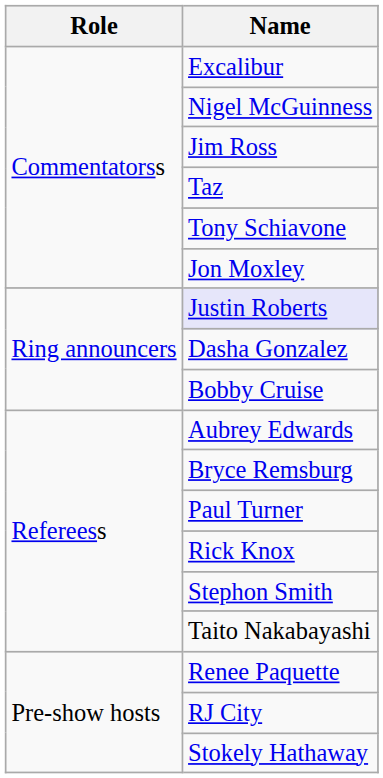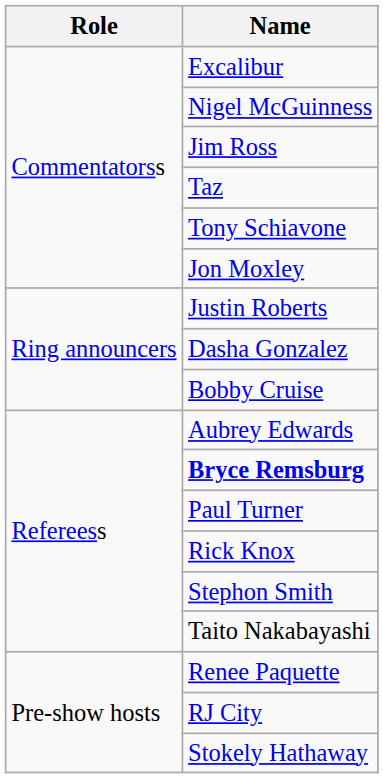(258, 308) lavender background -> (258, 308) no background
(270, 470) normal -> (276, 470) bold
